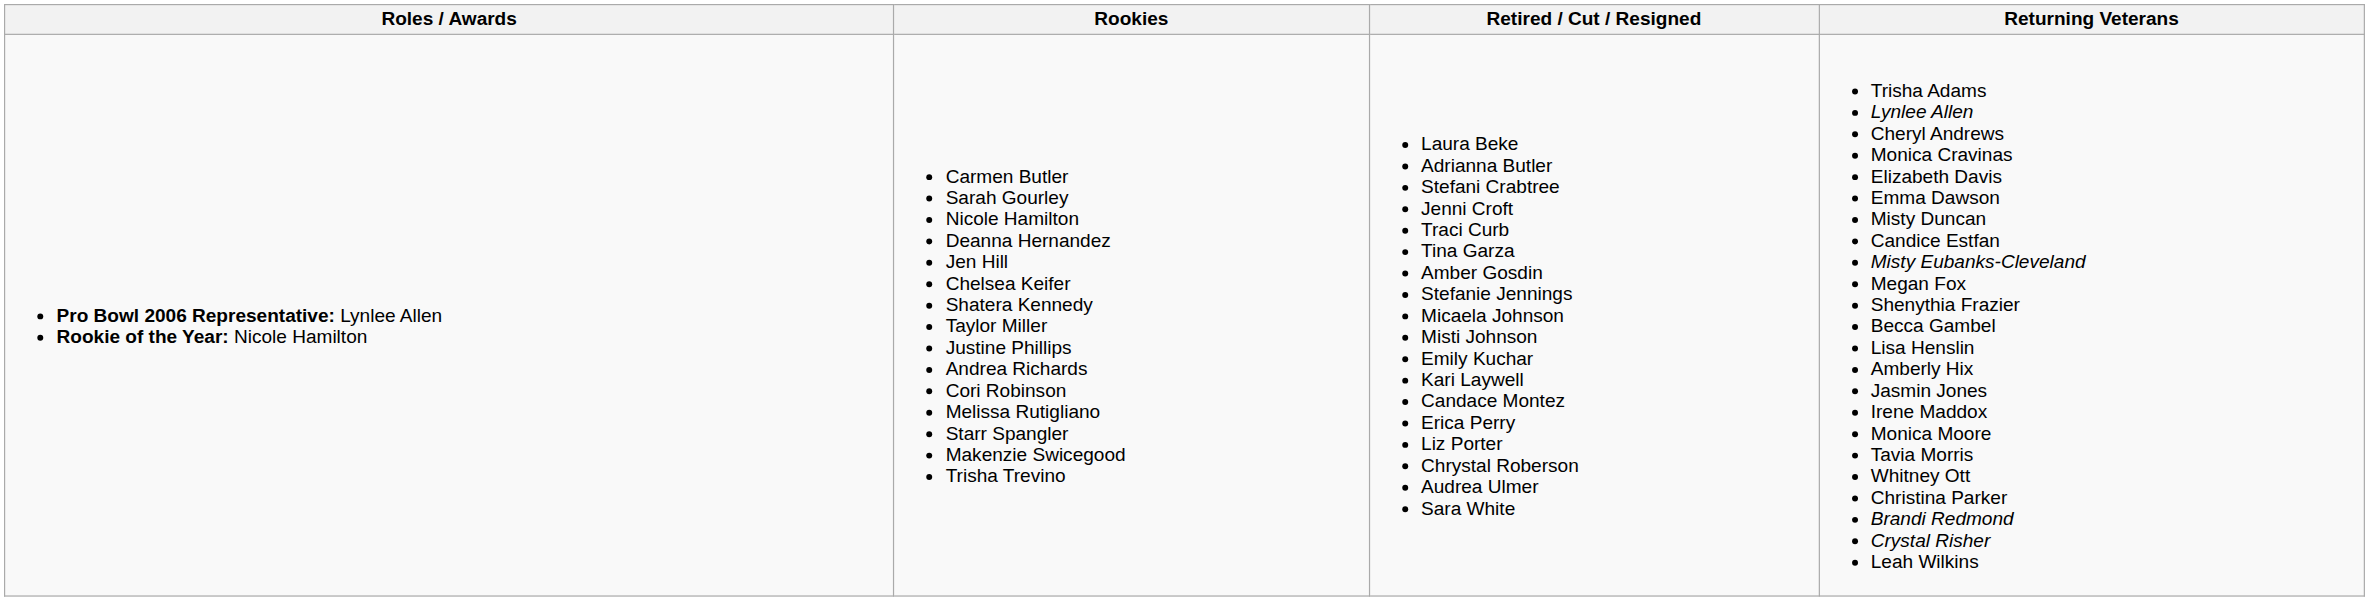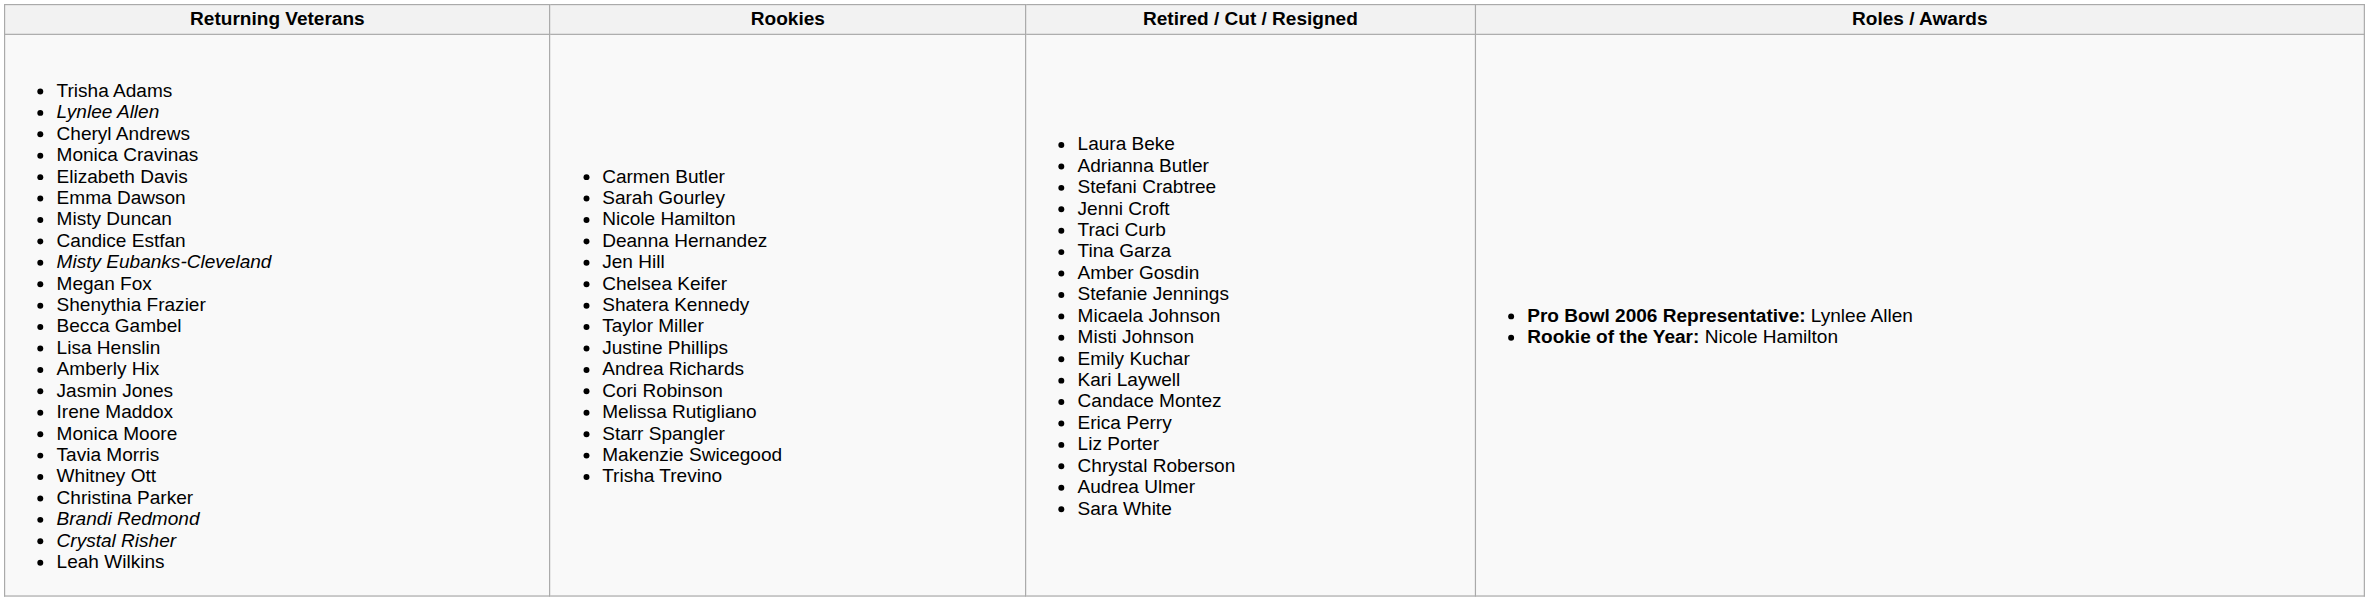columns swapped: (2092, 19) <-> (449, 19)
